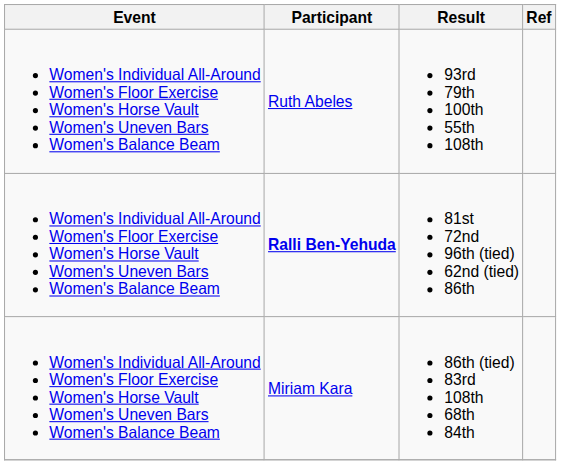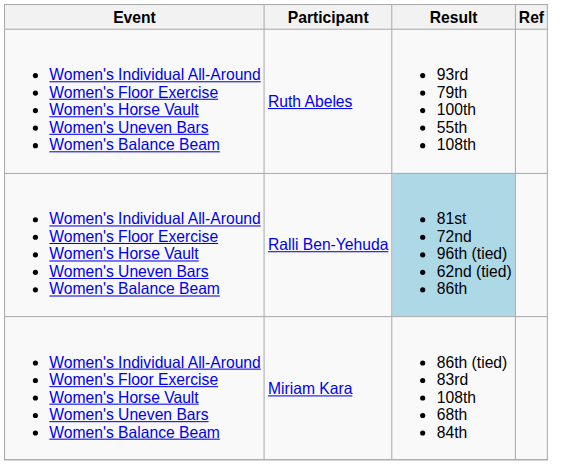(332, 245) bold -> (328, 245) normal
(461, 254) no background -> (454, 254) lightblue background
